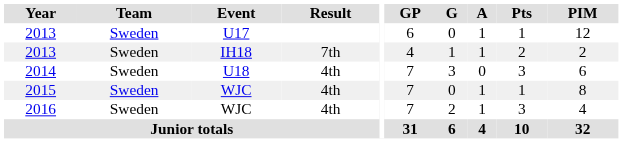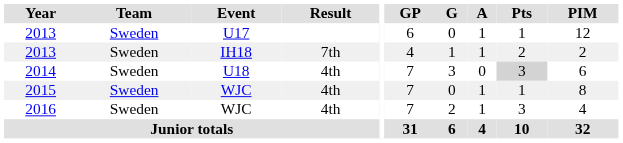(522, 71) no background -> (522, 71) lightgrey background
